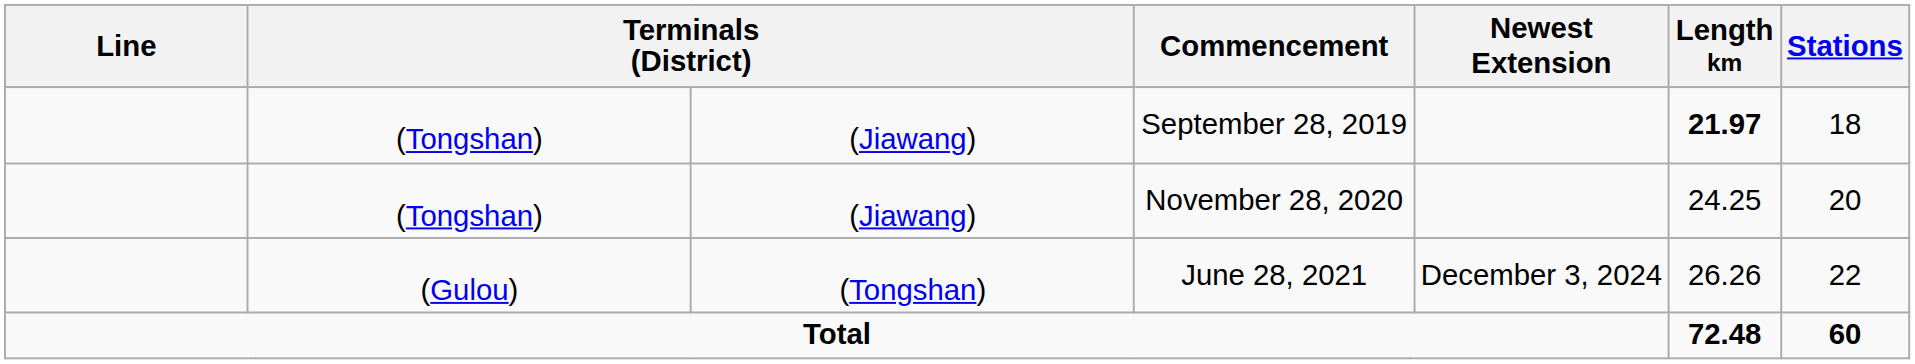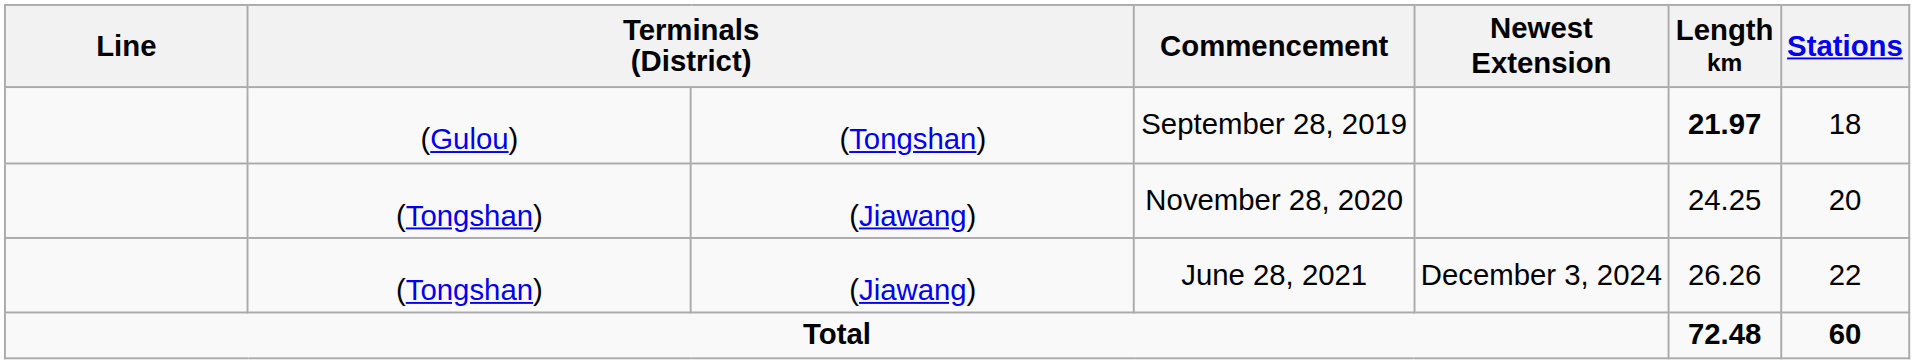(469, 140) (Tongshan) -> (469, 140) (Gulou)
(913, 140) (Jiawang) -> (913, 140) (Tongshan)
(469, 290) (Gulou) -> (469, 290) (Tongshan)
(913, 290) (Tongshan) -> (913, 290) (Jiawang)
